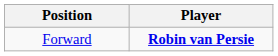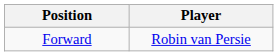(201, 39) bold -> (201, 39) normal
